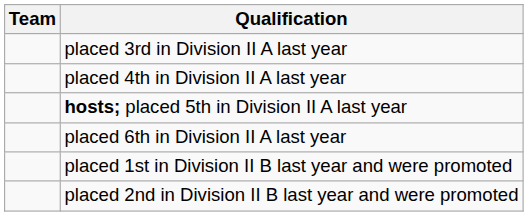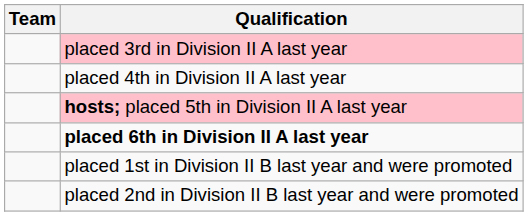(206, 48) no background -> (206, 48) pink background
(236, 107) no background -> (236, 107) pink background
(205, 136) normal -> (216, 136) bold
